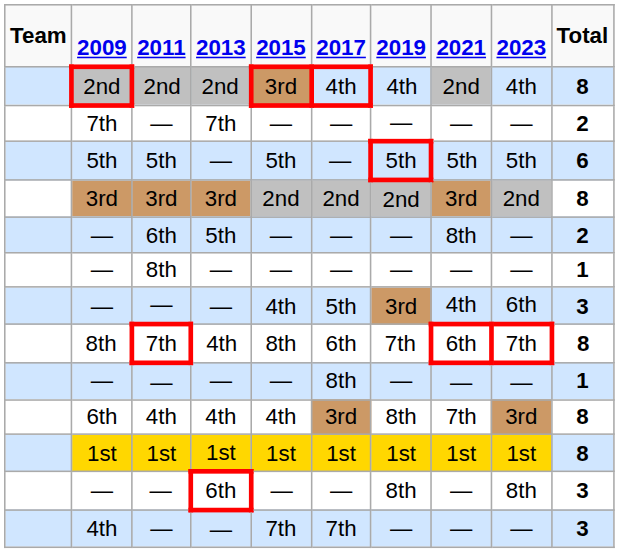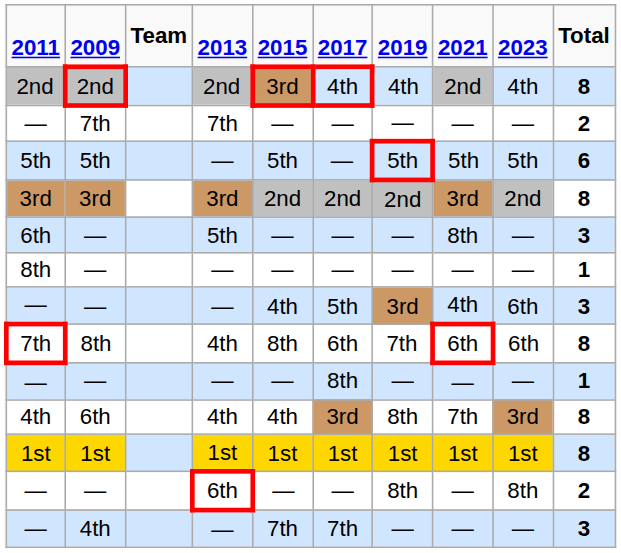columns swapped: (38, 36) <-> (161, 48)
(582, 235) 2 -> (584, 235) 3
(521, 344) 7th -> (524, 344) 6th
(582, 491) 3 -> (584, 491) 2
